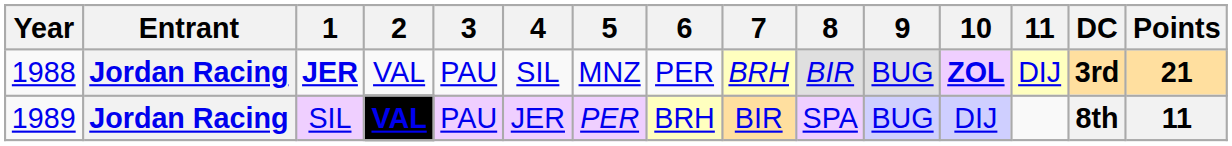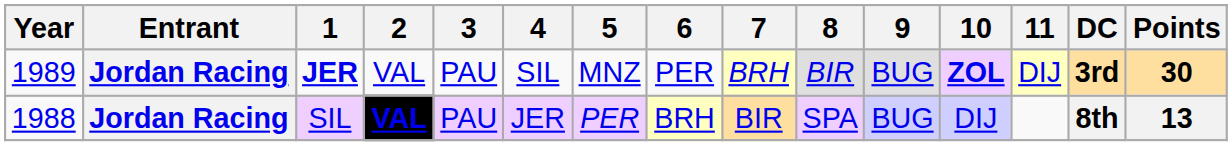(44, 72) 1988 -> (44, 72) 1989
(1177, 72) 21 -> (1177, 72) 30
(44, 118) 1989 -> (44, 118) 1988
(1177, 118) 11 -> (1177, 118) 13
